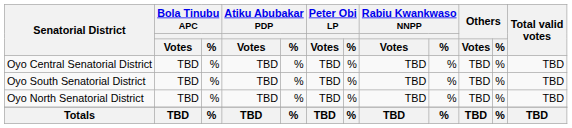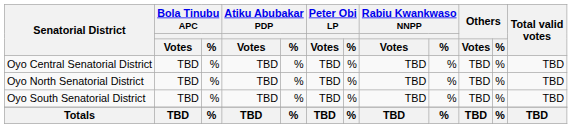rows swapped: (75, 99) <-> (76, 82)
